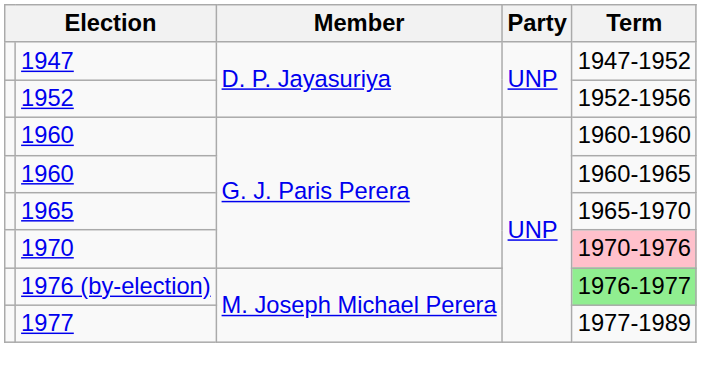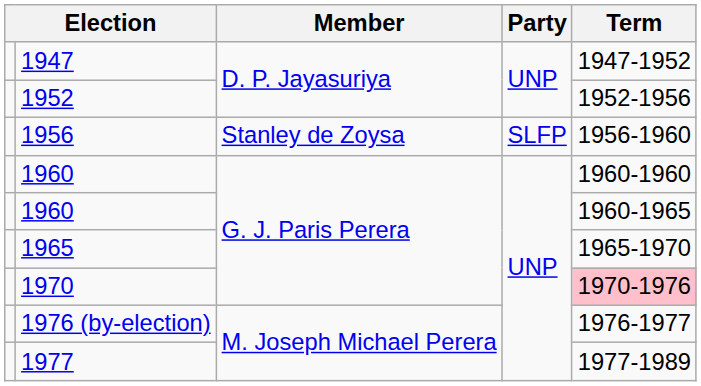+ row: (47, 135)
(634, 286) lightgreen background -> (634, 323) no background
